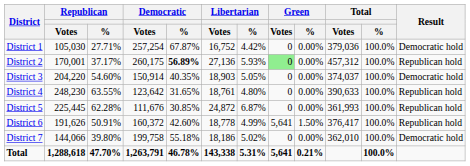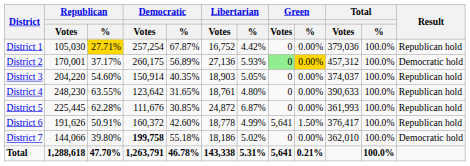(106, 46) no background -> (106, 46) gold background
(431, 46) Democratic hold -> (430, 46) Republican hold
(184, 62) bold -> (185, 62) normal
(311, 62) no background -> (311, 62) gold background
(430, 62) Republican hold -> (431, 62) Democratic hold
(431, 77) Democratic hold -> (430, 77) Republican hold
(148, 138) normal -> (148, 138) bold
